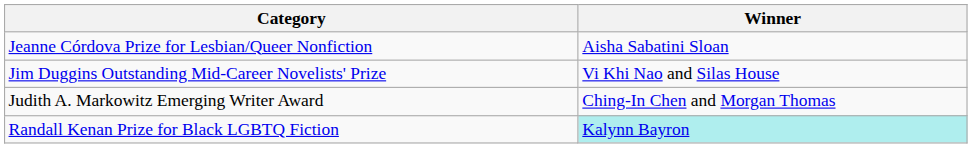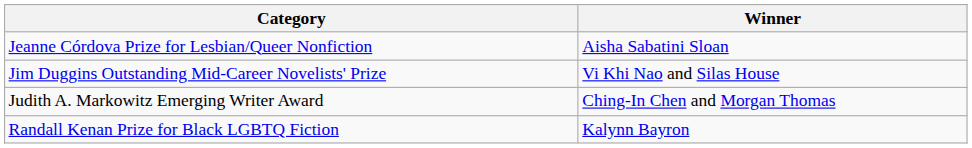(636, 128) paleturquoise background -> (636, 128) no background
